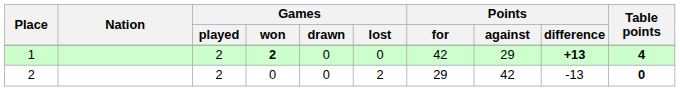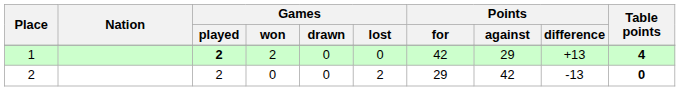(219, 55) normal -> (219, 55) bold
(273, 55) bold -> (273, 55) normal
(574, 55) bold -> (574, 55) normal
